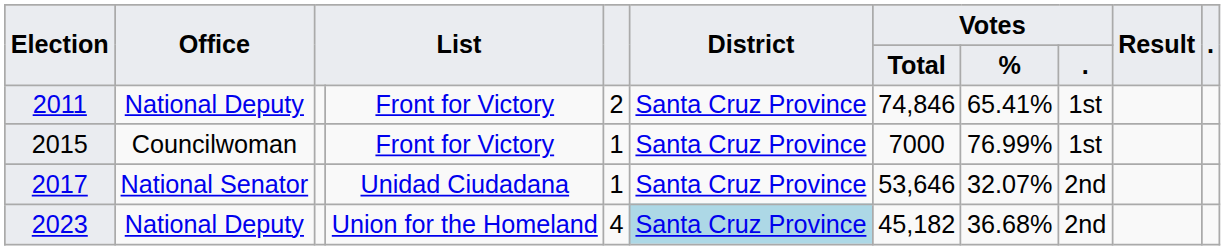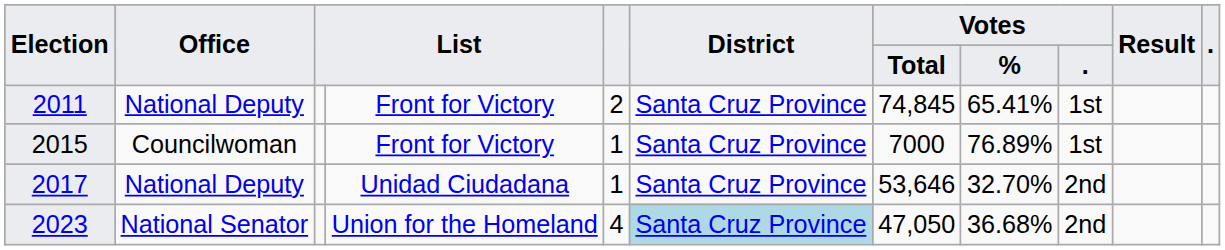(917, 105) 74,846 -> (917, 105) 74,845
(1010, 145) 76.99% -> (1010, 145) 76.89%
(214, 184) National Senator -> (214, 184) National Deputy
(1010, 184) 32.07% -> (1010, 184) 32.70%
(214, 224) National Deputy -> (214, 224) National Senator
(917, 224) 45,182 -> (917, 224) 47,050
